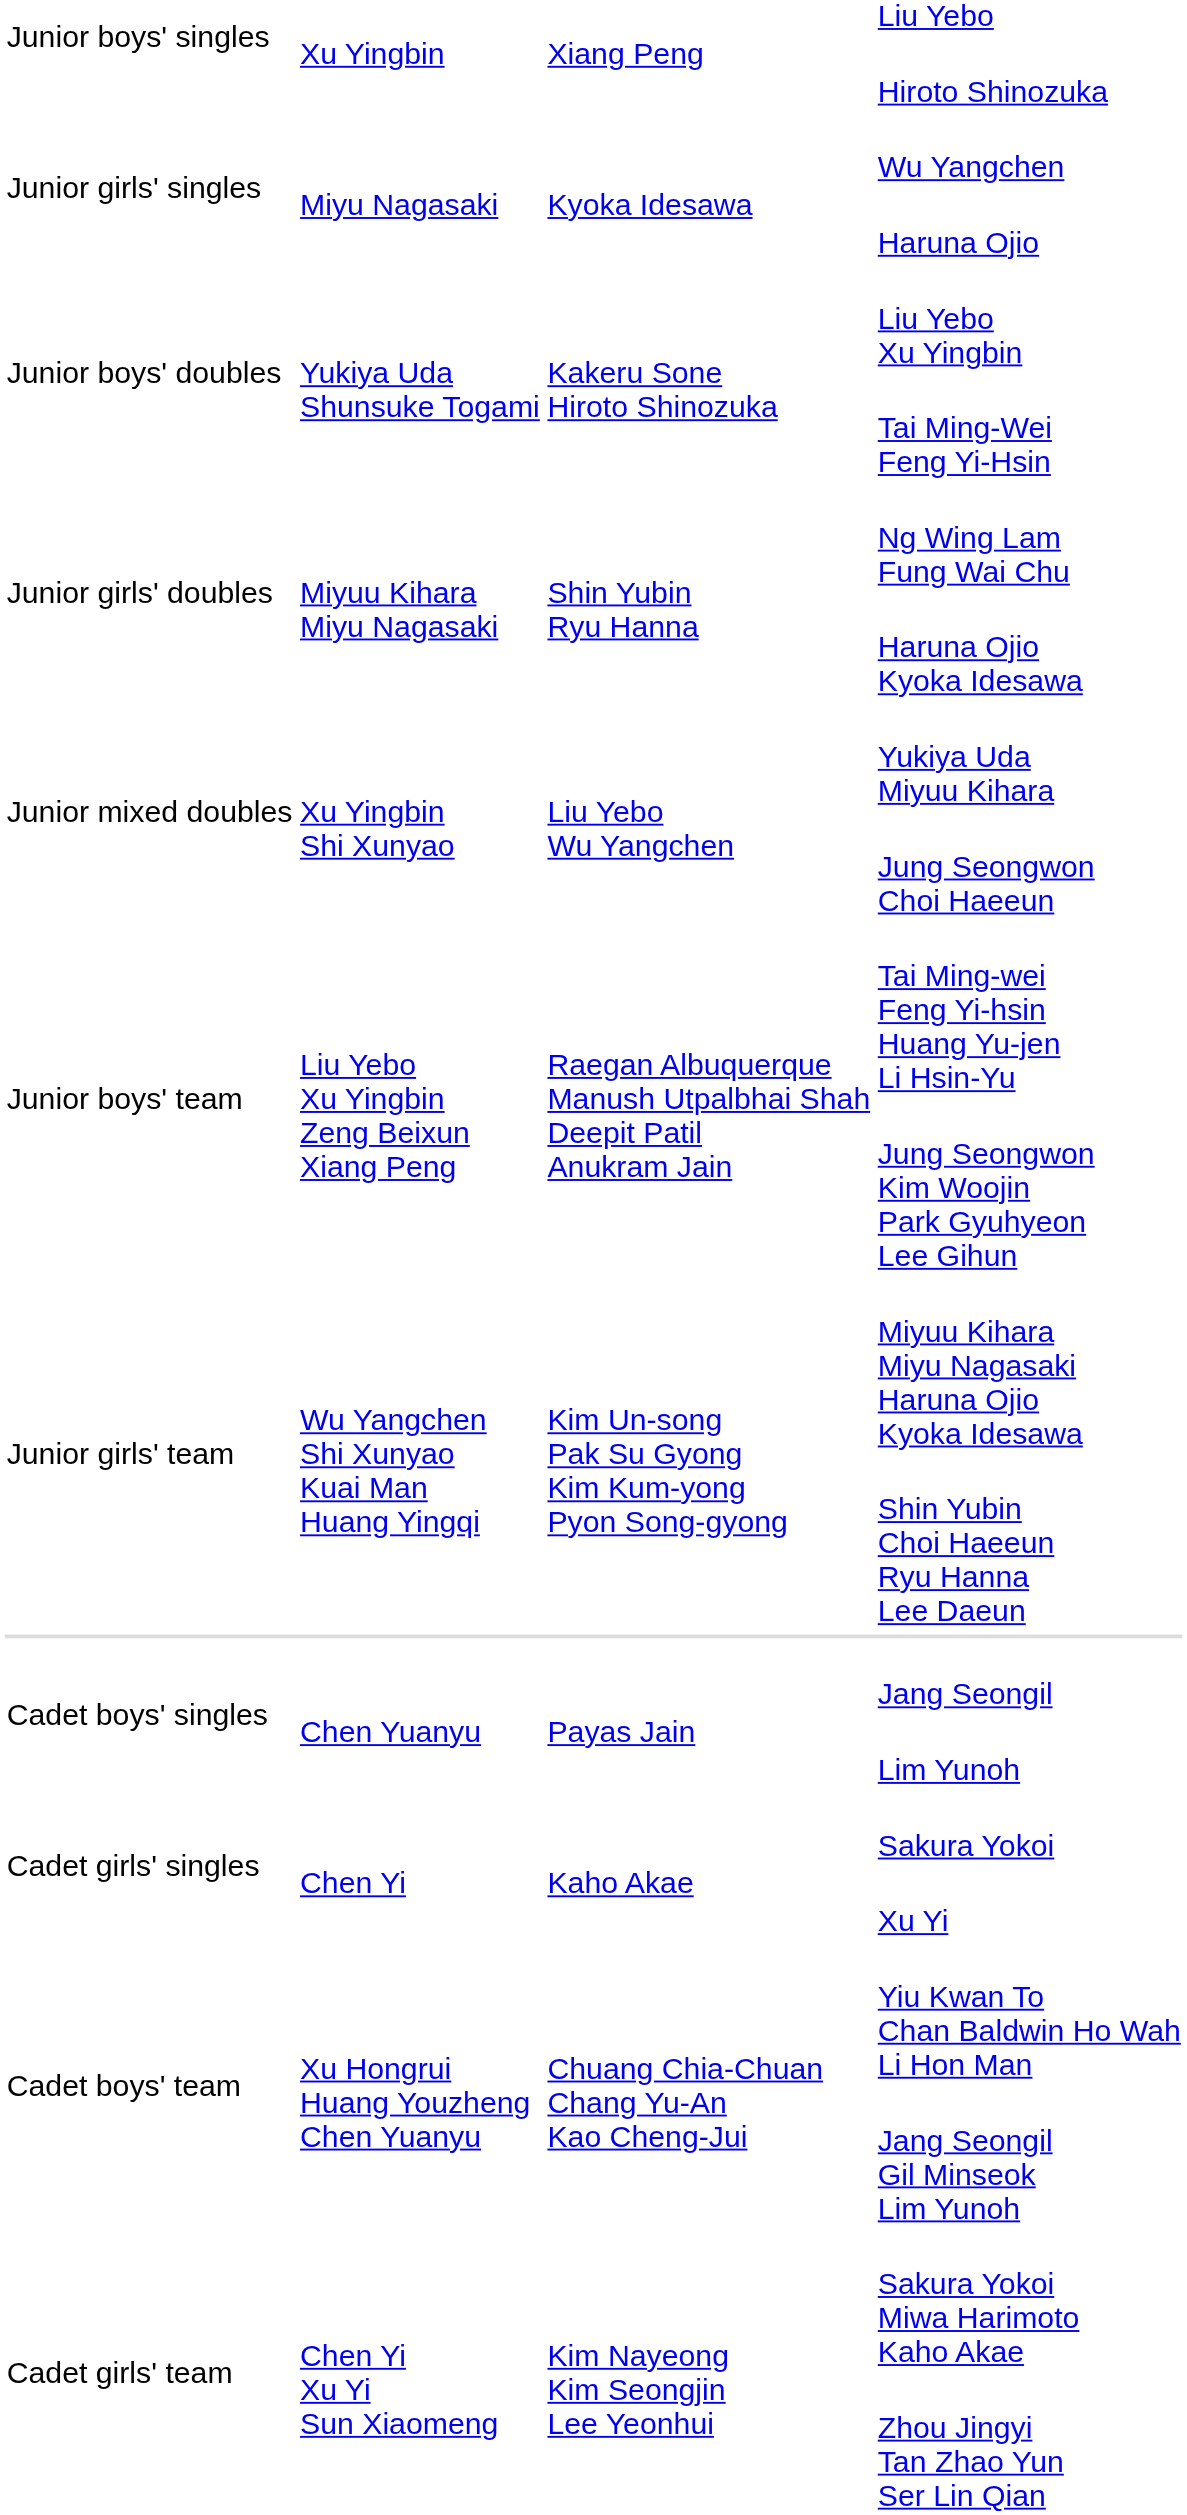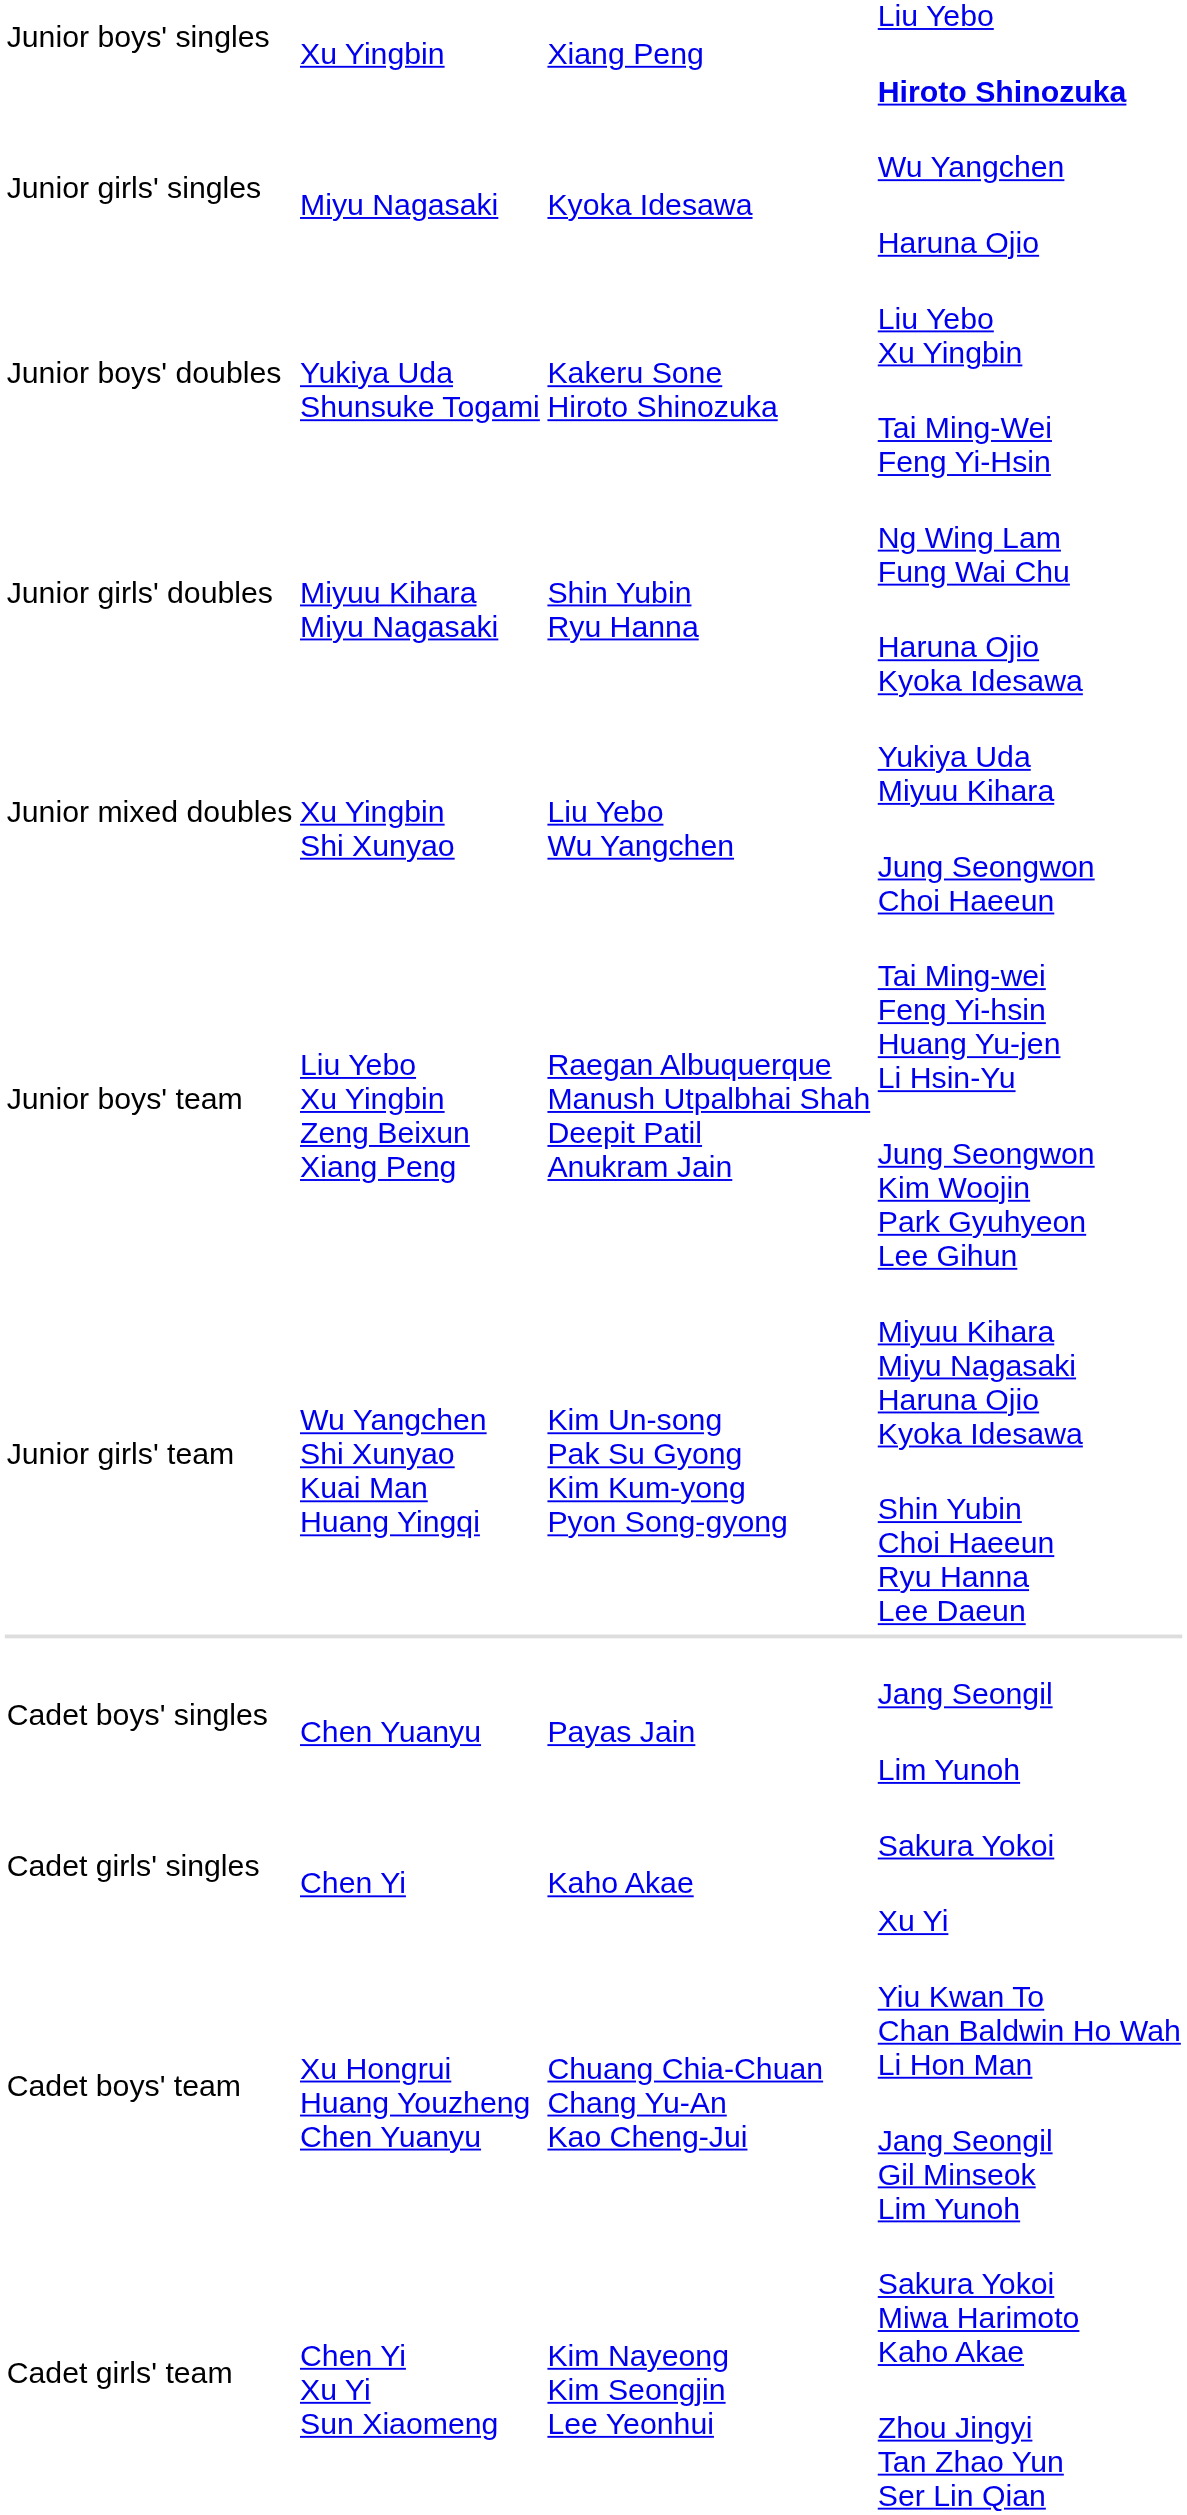(993, 91) normal -> (1002, 91) bold
